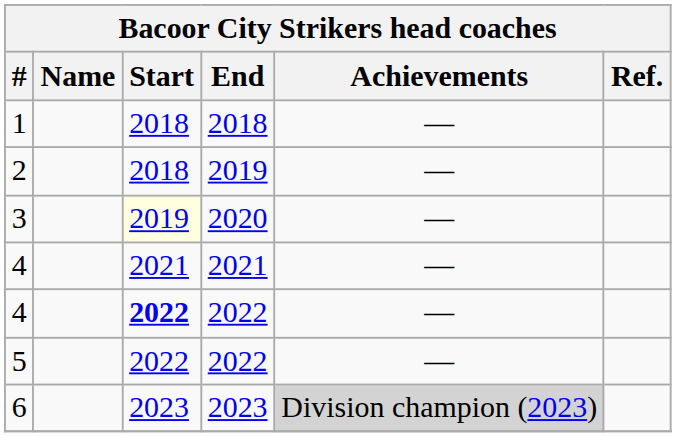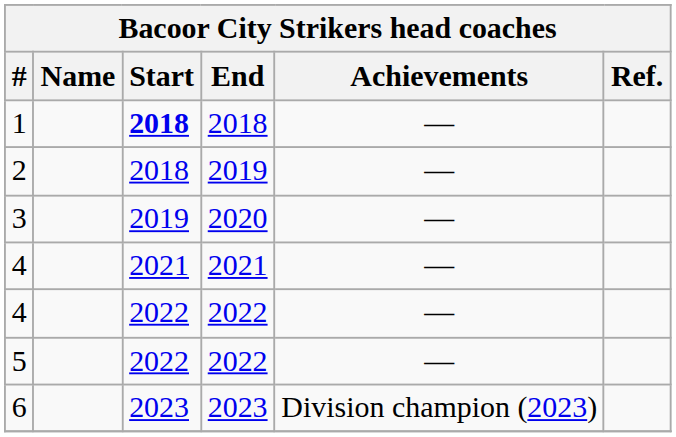(159, 123) normal -> (159, 123) bold
(159, 218) lightyellow background -> (159, 218) no background
(159, 312) bold -> (159, 312) normal
(439, 407) lightgrey background -> (439, 407) no background
